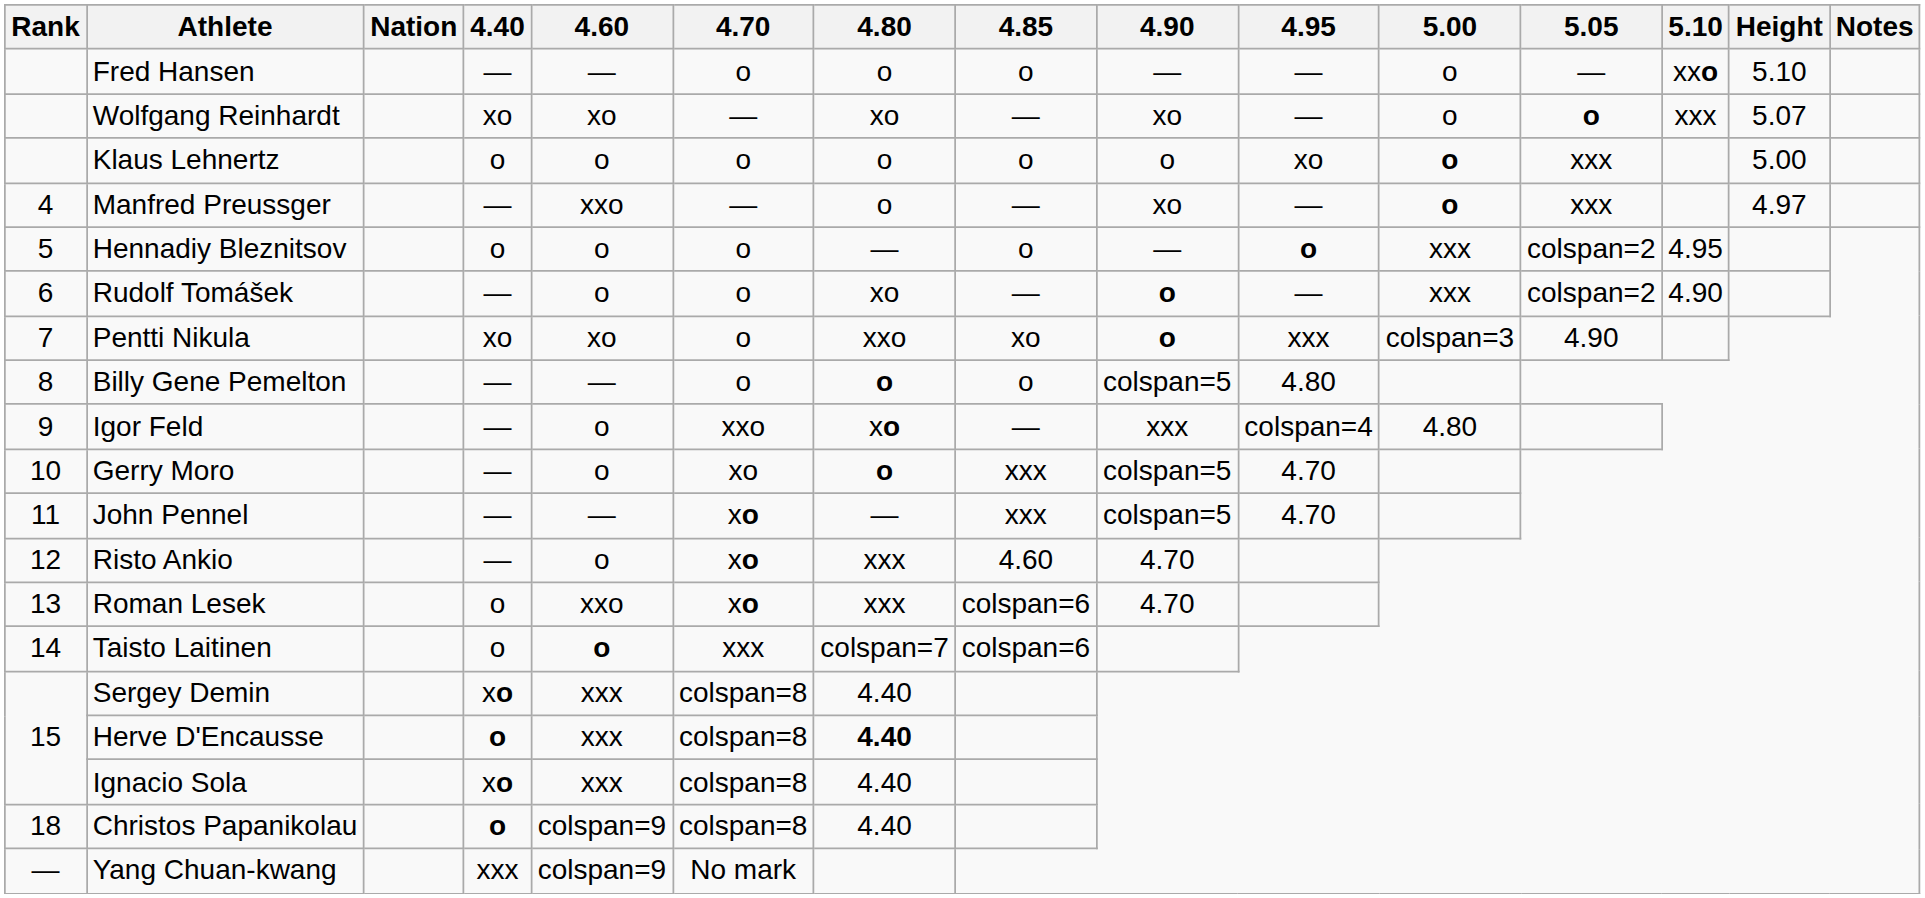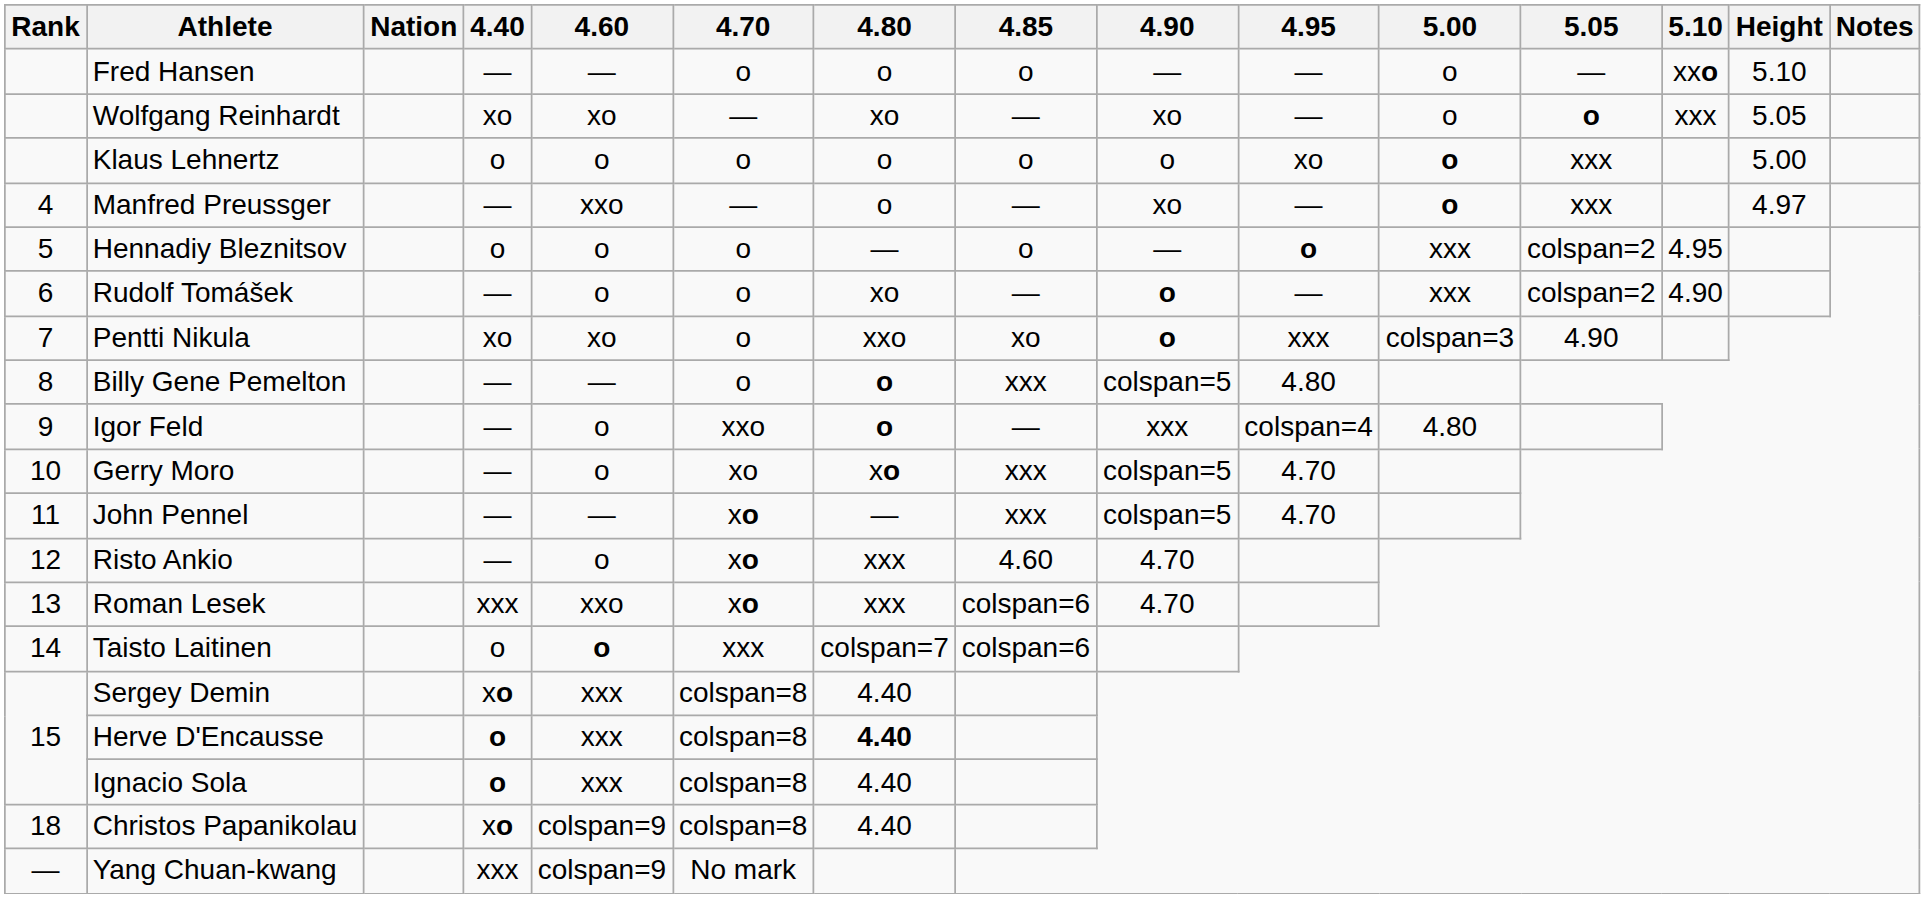(1779, 115) 5.07 -> (1779, 115) 5.05
(1026, 381) o -> (1026, 381) xxx
(885, 426) xo -> (885, 426) o
(885, 470) o -> (885, 470) xo
(497, 603) o -> (497, 603) xxx
(497, 781) xo -> (497, 781) o
(497, 826) o -> (497, 826) xo
